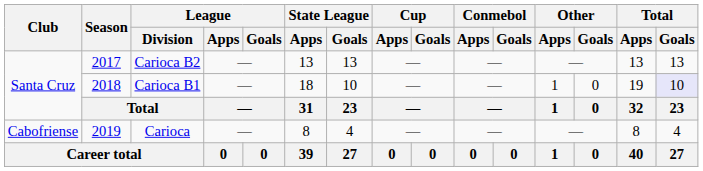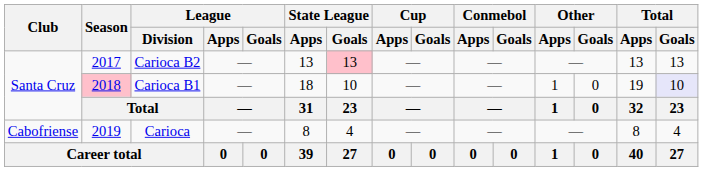(350, 62) no background -> (350, 62) pink background
(106, 85) no background -> (106, 85) pink background
